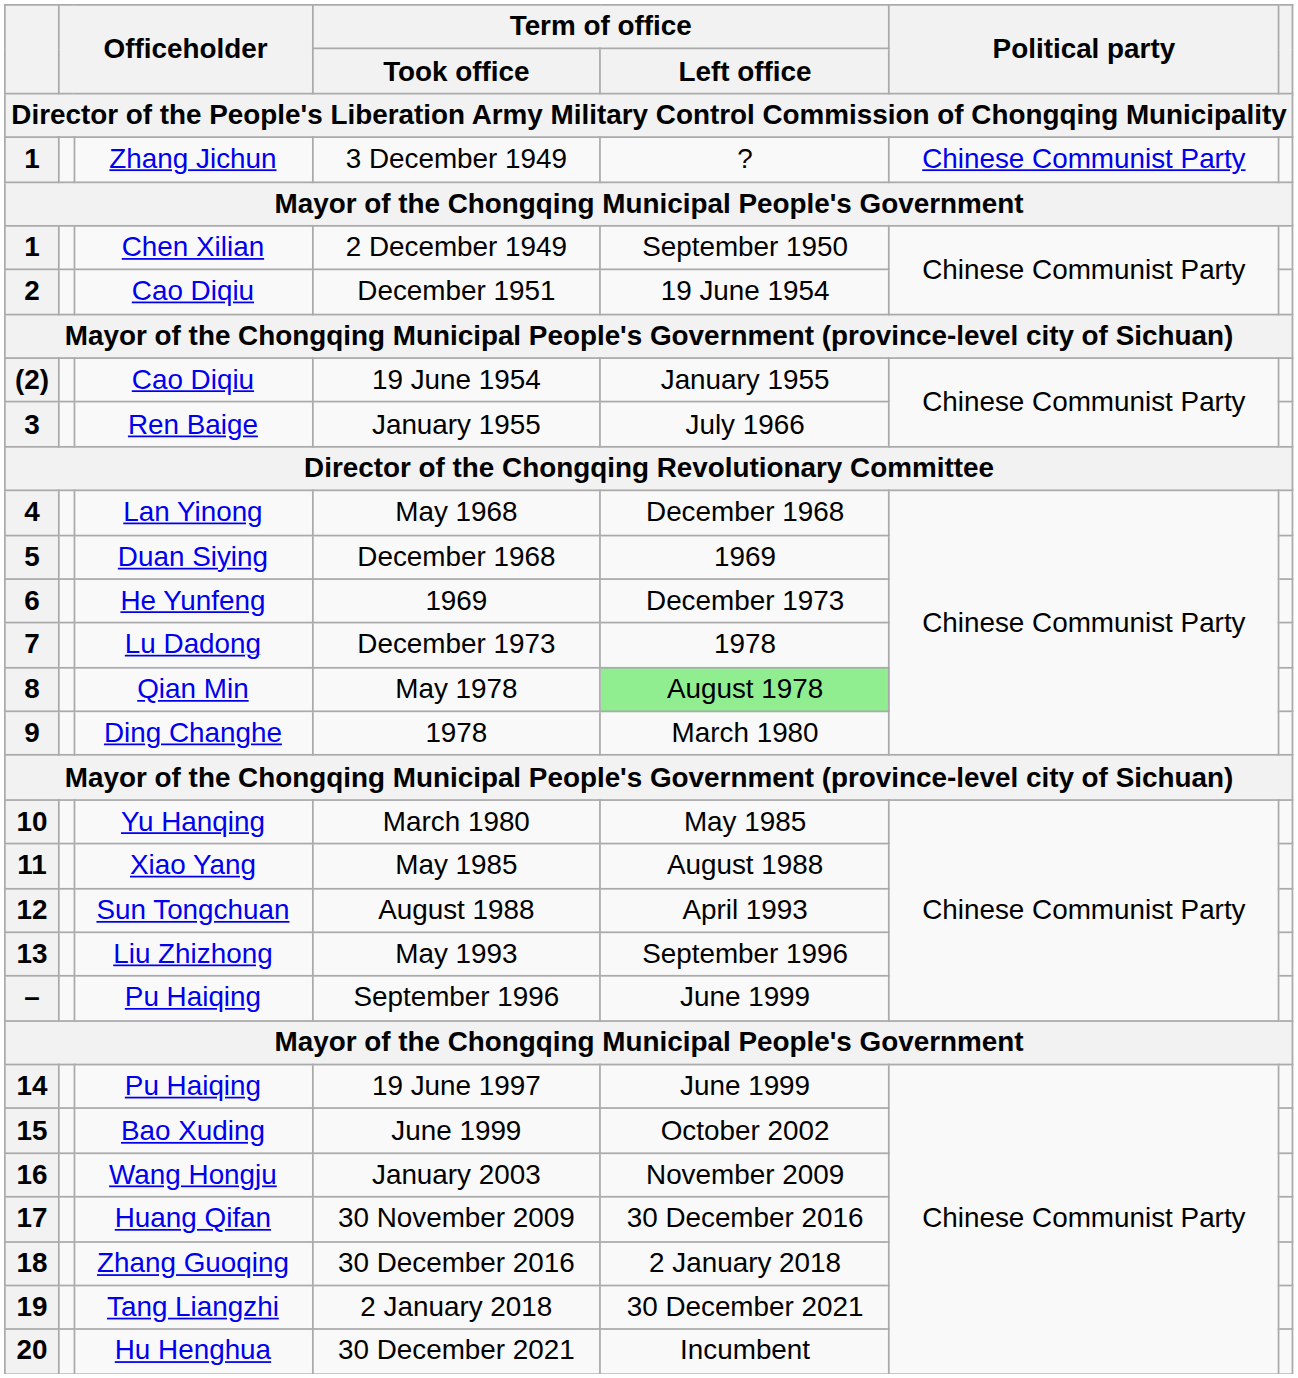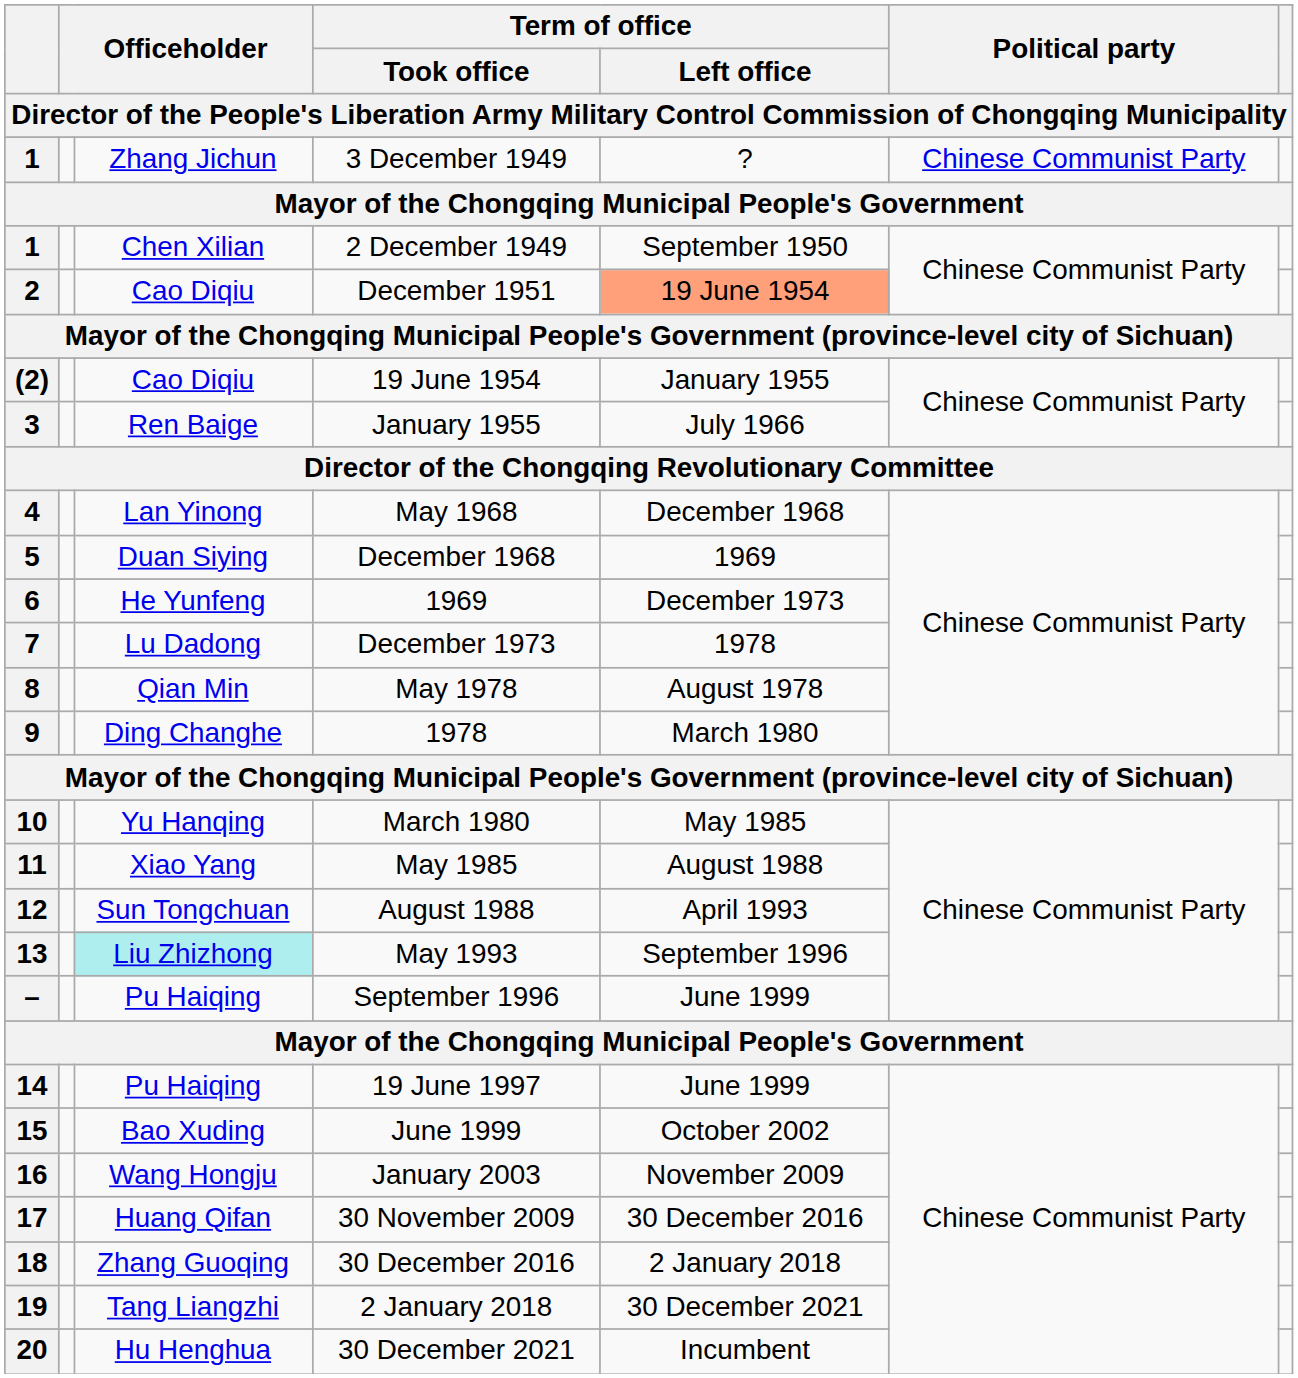(745, 291) no background -> (745, 291) lightsalmon background
(745, 688) lightgreen background -> (745, 688) no background
(193, 953) no background -> (193, 953) paleturquoise background
